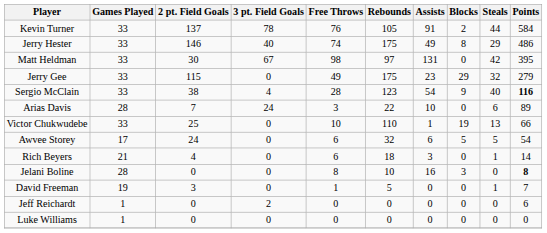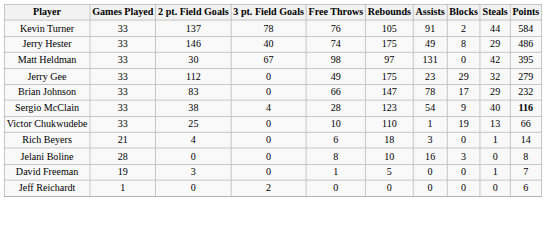(193, 76) 115 -> (193, 76) 112
+ row: (47, 92)
- row: (47, 108)
- row: (47, 140)
(526, 172) bold -> (526, 156) normal
- row: (47, 220)
